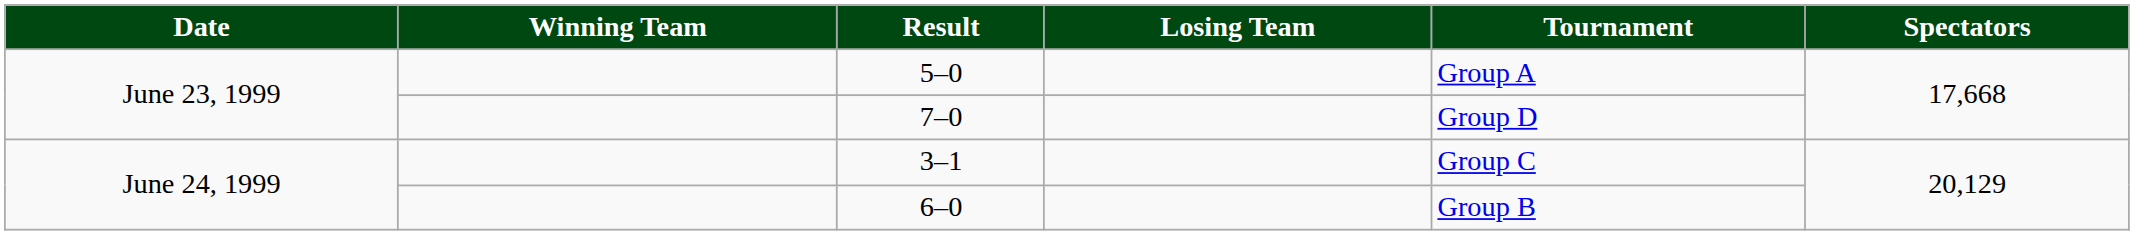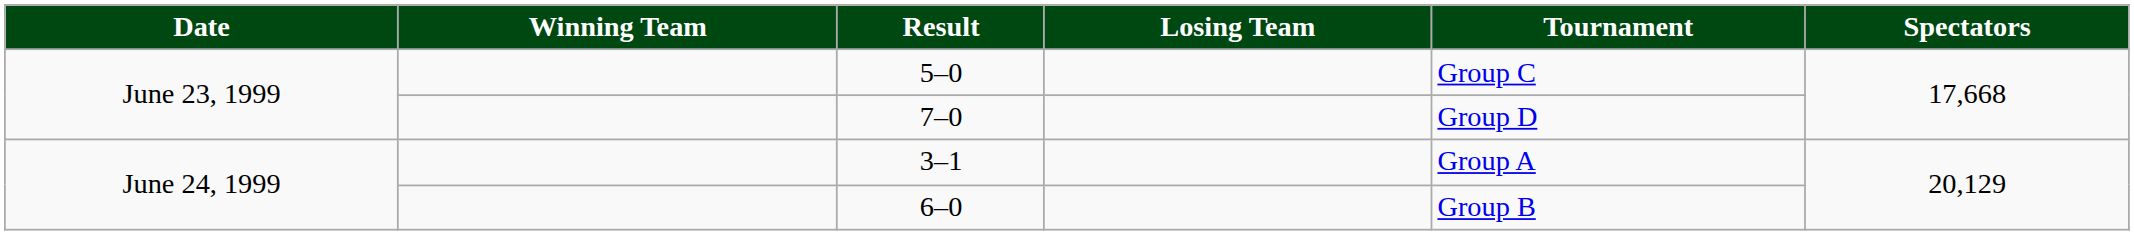(1487, 71) Group A -> (1487, 71) Group C
(1487, 161) Group C -> (1487, 161) Group A
